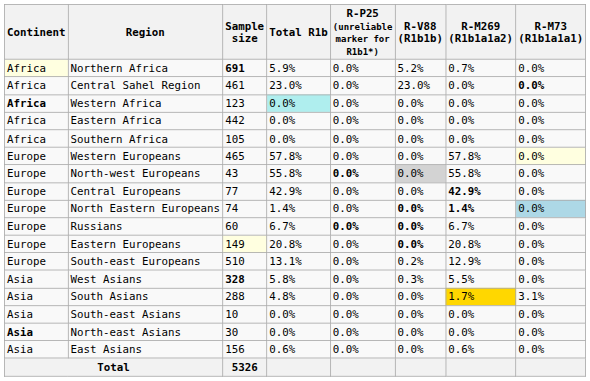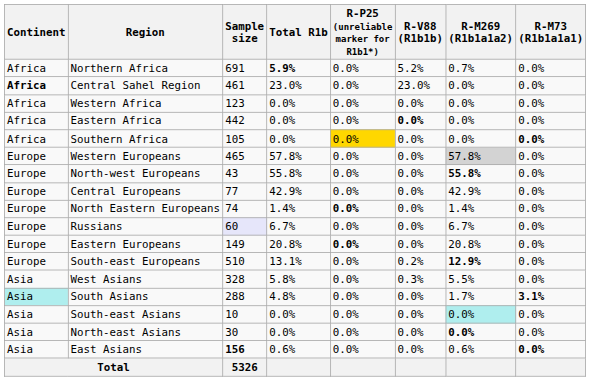(26, 68) lightyellow background -> (26, 68) no background
(235, 68) bold -> (235, 68) normal
(282, 68) normal -> (282, 68) bold
(26, 86) normal -> (26, 86) bold
(531, 86) bold -> (531, 86) normal
(26, 103) bold -> (26, 103) normal
(282, 103) paleturquoise background -> (282, 103) no background
(411, 121) normal -> (411, 121) bold
(346, 138) no background -> (346, 138) gold background
(531, 138) normal -> (531, 138) bold
(464, 156) no background -> (464, 156) lightgrey background
(531, 156) lightyellow background -> (531, 156) no background
(346, 174) bold -> (346, 174) normal
(411, 174) lightgrey background -> (411, 174) no background
(464, 174) normal -> (464, 174) bold
(464, 191) bold -> (464, 191) normal
(346, 209) normal -> (346, 209) bold
(411, 209) bold -> (411, 209) normal
(461, 209) bold -> (461, 209) normal
(531, 209) lightblue background -> (531, 209) no background
(232, 226) no background -> (232, 226) lavender background
(346, 226) bold -> (346, 226) normal
(411, 226) bold -> (411, 226) normal
(235, 244) lightyellow background -> (235, 244) no background
(346, 244) normal -> (346, 244) bold
(411, 244) bold -> (411, 244) normal
(464, 262) normal -> (464, 262) bold
(235, 279) bold -> (235, 279) normal
(20, 297) no background -> (20, 297) paleturquoise background
(461, 297) gold background -> (461, 297) no background
(531, 297) normal -> (531, 297) bold
(461, 314) no background -> (461, 314) paleturquoise background
(20, 332) bold -> (20, 332) normal
(461, 332) normal -> (461, 332) bold
(235, 350) normal -> (235, 350) bold
(531, 350) normal -> (531, 350) bold
